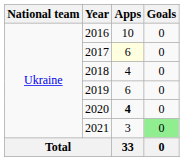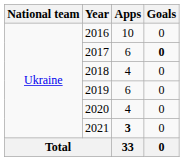(128, 52) lightyellow background -> (128, 52) no background
(161, 52) normal -> (161, 52) bold
(128, 109) bold -> (128, 109) normal
(128, 128) normal -> (128, 128) bold
(161, 128) lightgreen background -> (161, 128) no background
